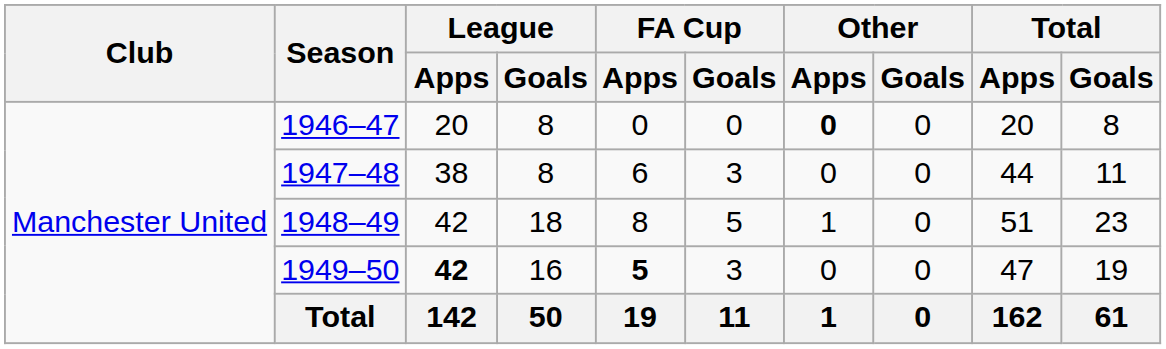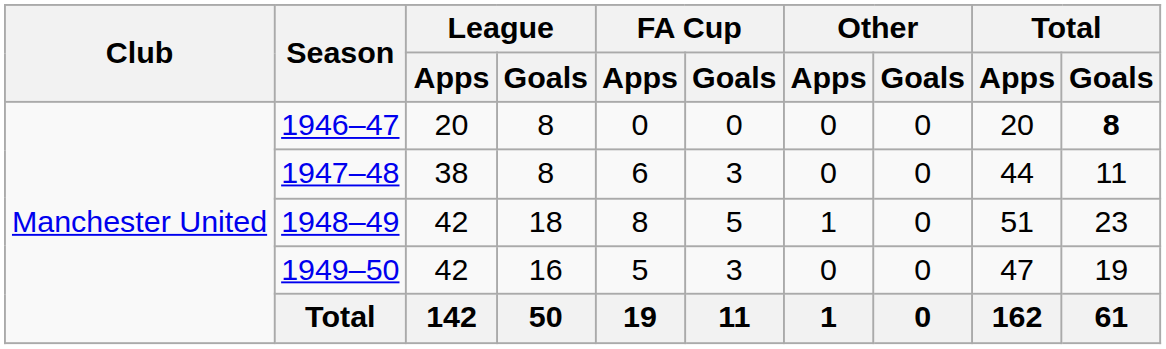(829, 125) bold -> (829, 125) normal
(1111, 125) normal -> (1111, 125) bold
(451, 269) bold -> (451, 269) normal
(640, 269) bold -> (640, 269) normal
